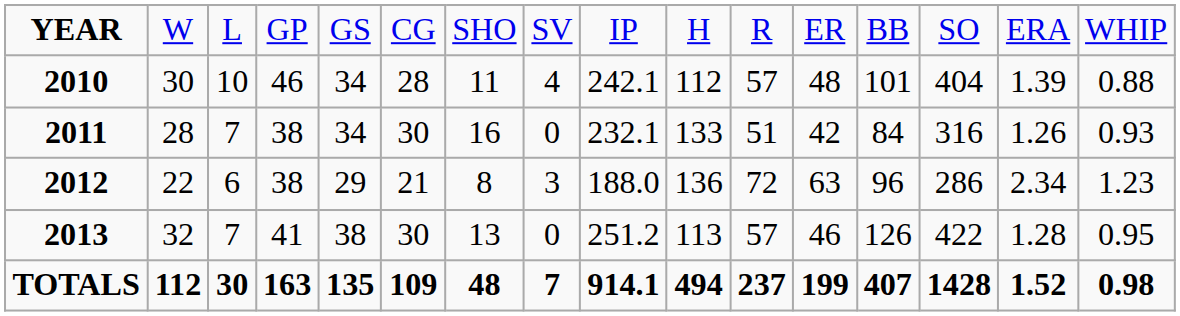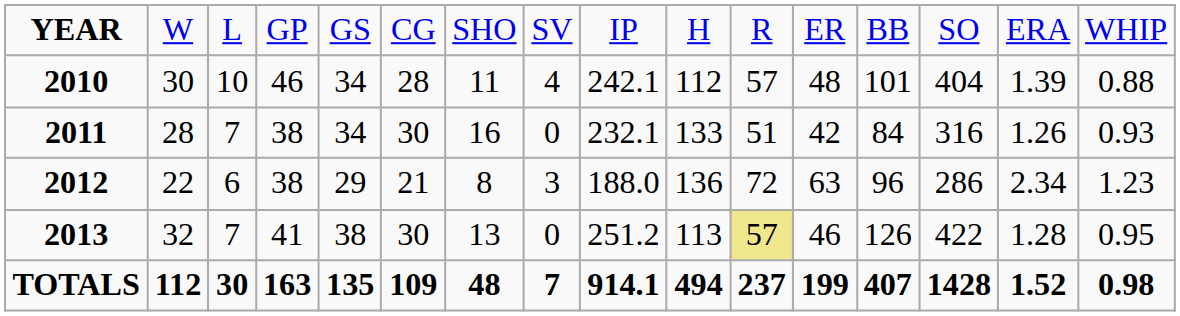(762, 234) no background -> (762, 234) khaki background
